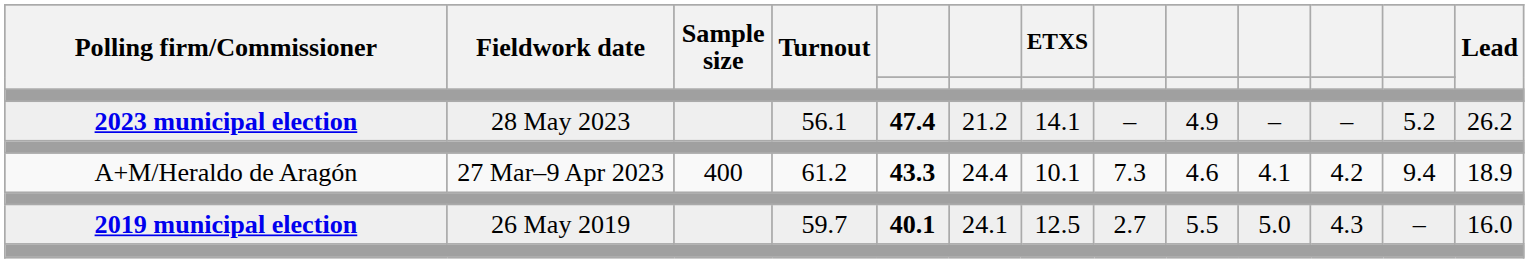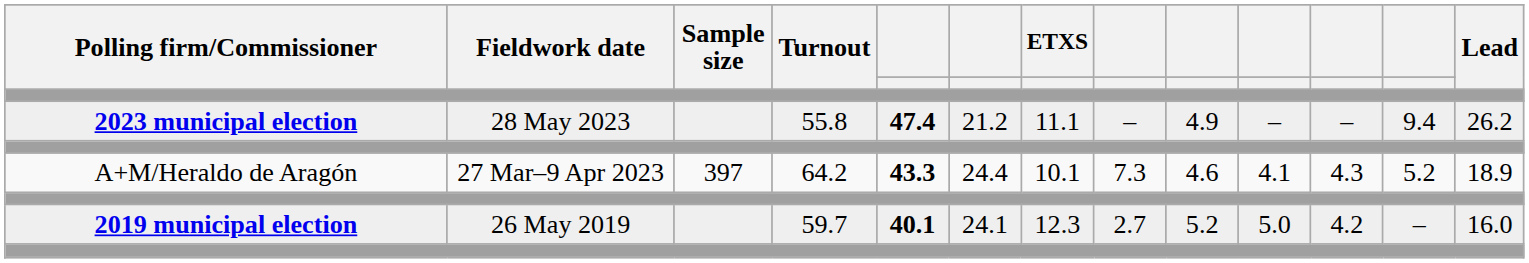(824, 121) 56.1 -> (824, 121) 55.8
(1057, 121) 14.1 -> (1057, 121) 11.1
(1419, 121) 5.2 -> (1419, 121) 9.4
(723, 172) 400 -> (723, 172) 397
(824, 172) 61.2 -> (824, 172) 64.2
(1347, 172) 4.2 -> (1347, 172) 4.3
(1419, 172) 9.4 -> (1419, 172) 5.2
(1057, 224) 12.5 -> (1057, 224) 12.3
(1202, 224) 5.5 -> (1202, 224) 5.2
(1347, 224) 4.3 -> (1347, 224) 4.2
